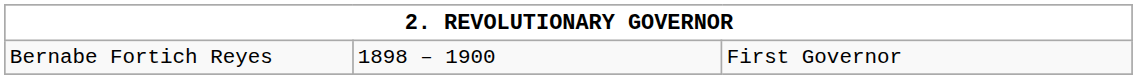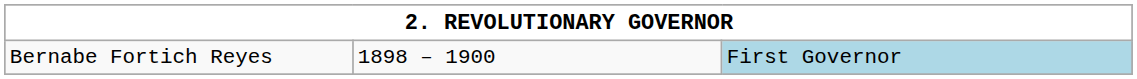(814, 58) no background -> (814, 58) lightblue background
